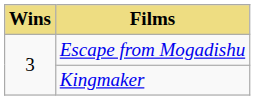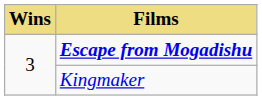(152, 49) normal -> (156, 49) bold
